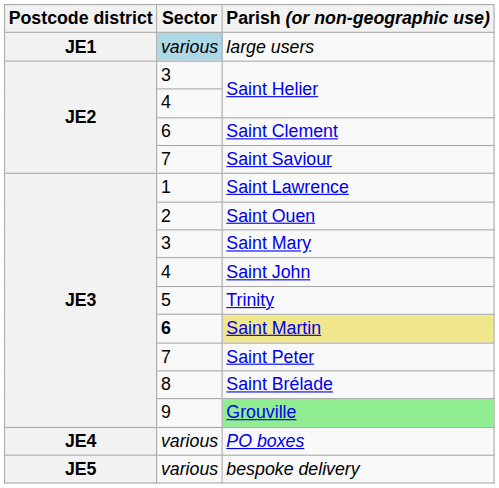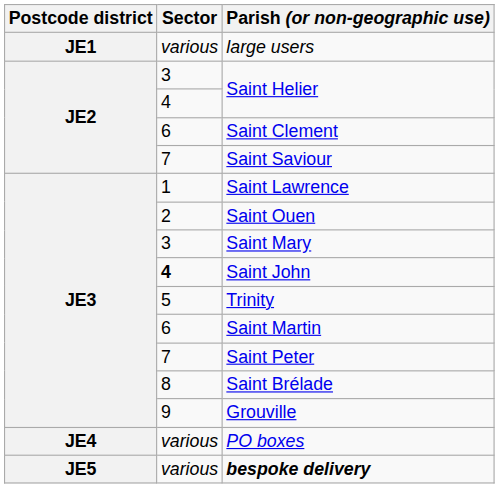(190, 46) lightblue background -> (190, 46) no background
(166, 272) normal -> (166, 272) bold
(166, 328) bold -> (166, 328) normal
(274, 328) khaki background -> (274, 328) no background
(261, 412) lightgreen background -> (261, 412) no background
(293, 469) normal -> (298, 469) bold
